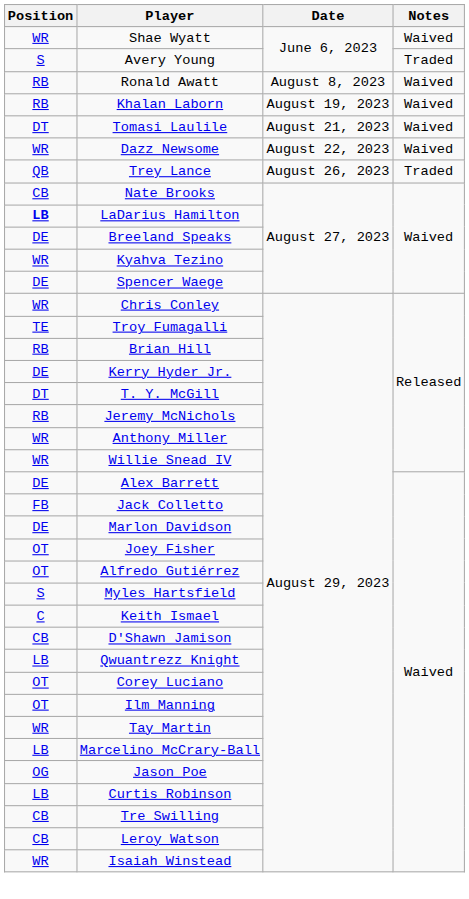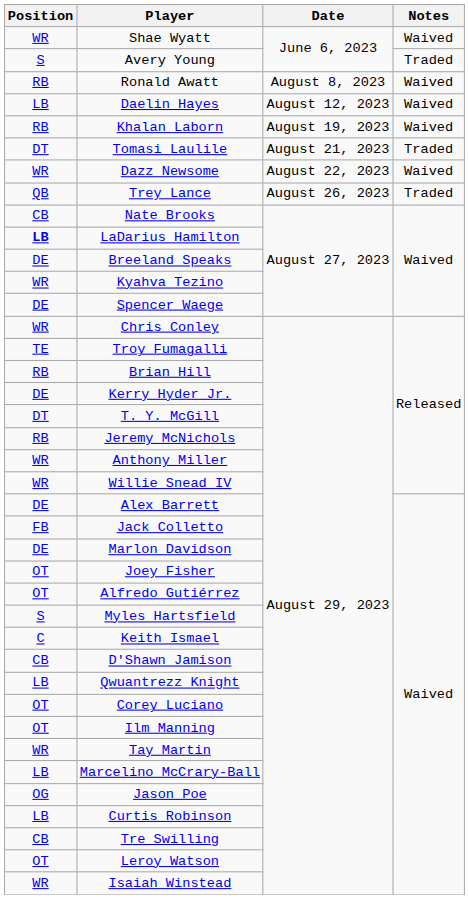+ row: (170, 105)
(429, 127) Waived -> (429, 149) Traded
(41, 839) CB -> (41, 861) OT
